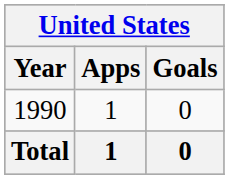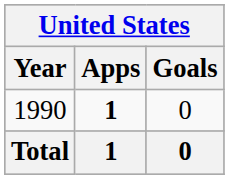(111, 109) normal -> (111, 109) bold
